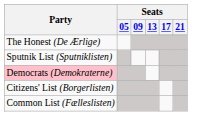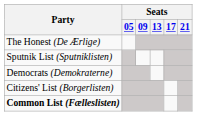(59, 73) pink background -> (59, 73) no background
(61, 103) normal -> (63, 103) bold
